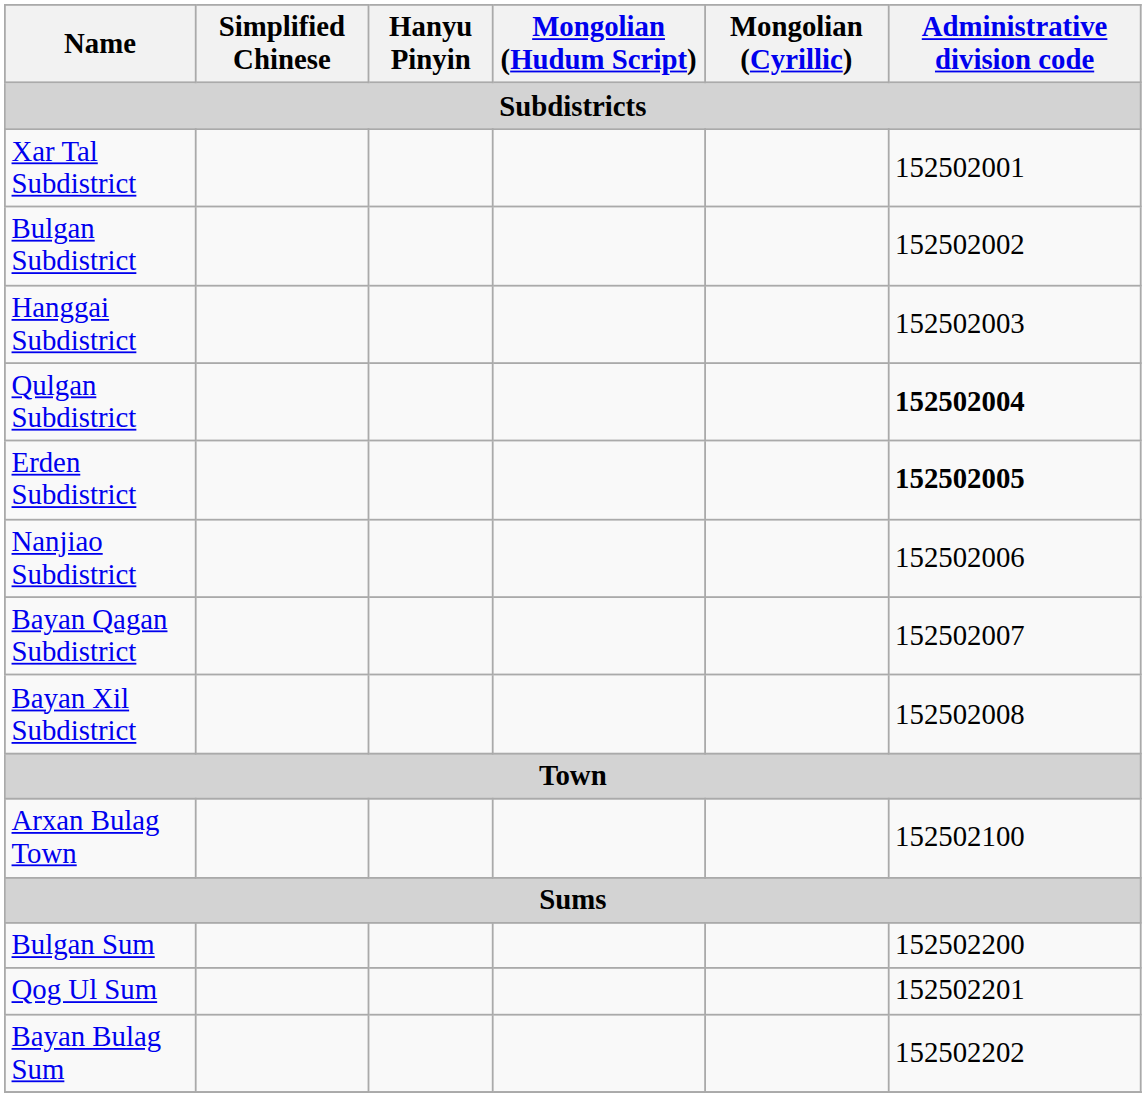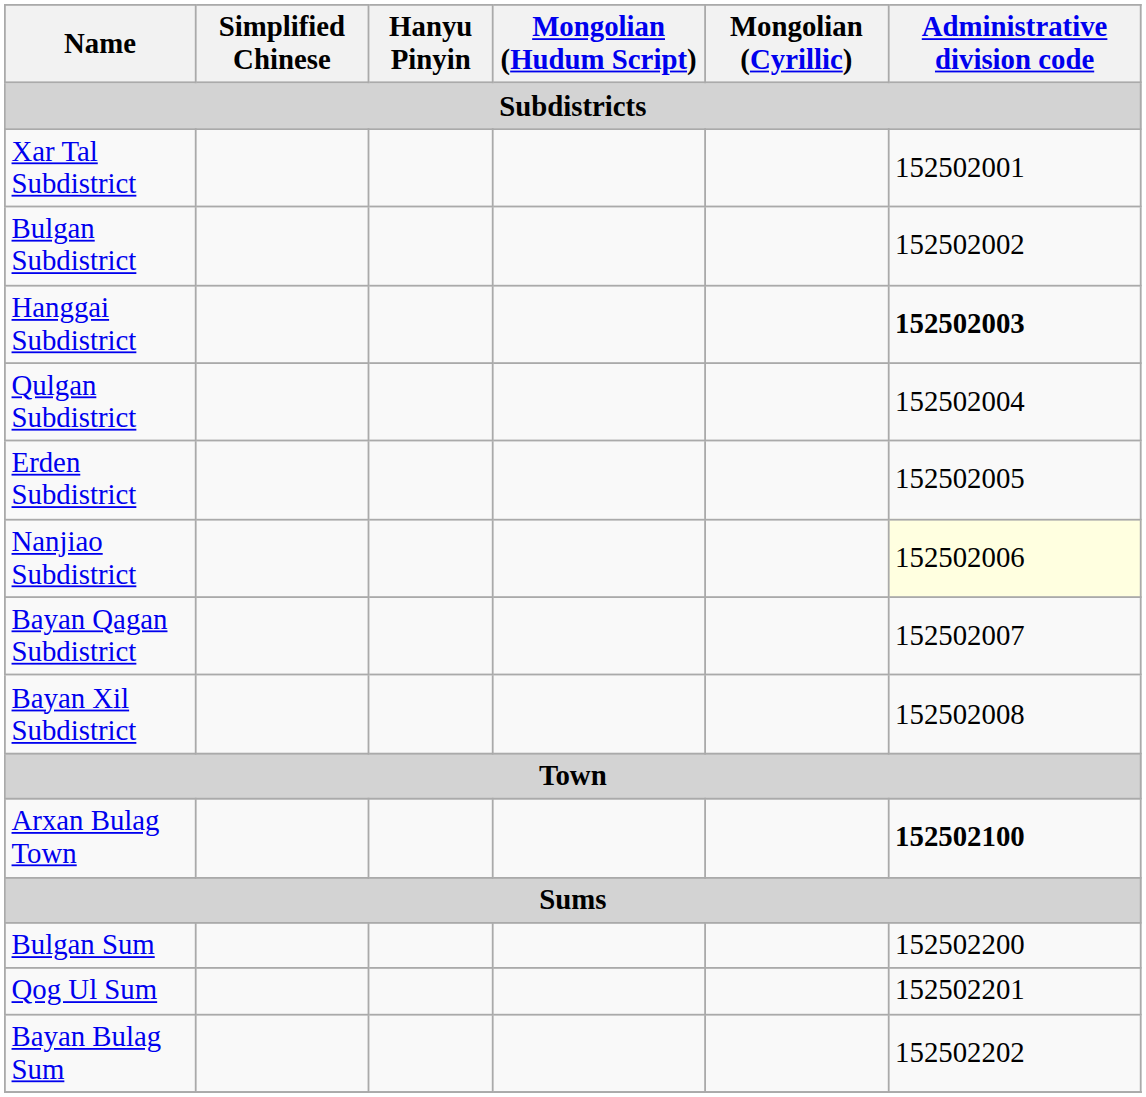(960, 323) normal -> (960, 323) bold
(960, 401) bold -> (960, 401) normal
(960, 479) bold -> (960, 479) normal
(960, 557) no background -> (960, 557) lightyellow background
(960, 837) normal -> (960, 837) bold
